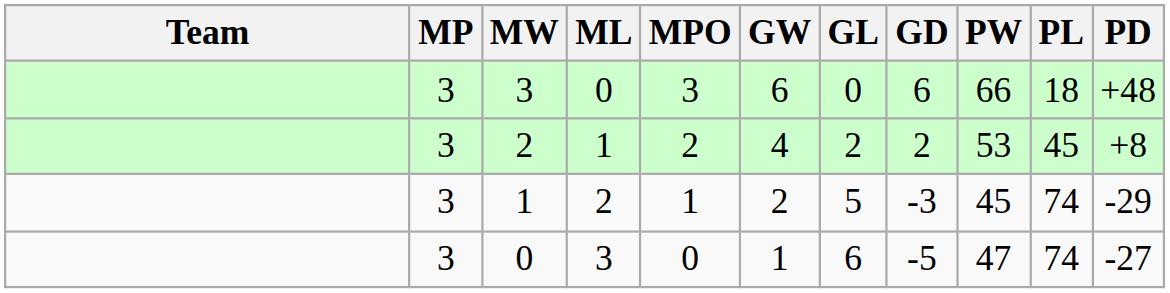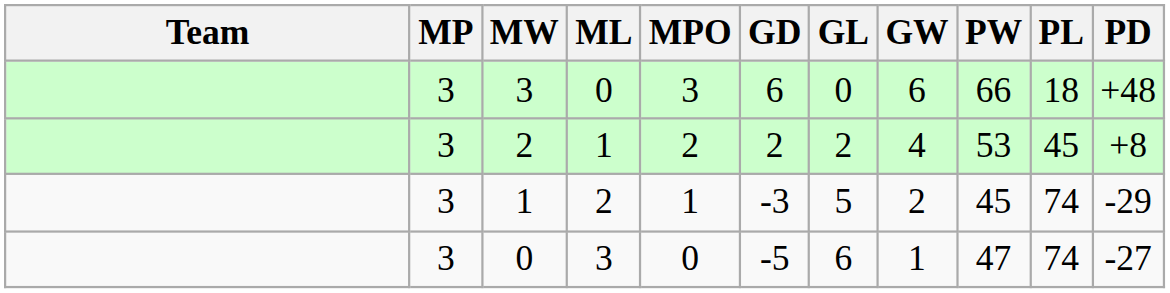columns swapped: (780, 32) <-> (922, 32)
